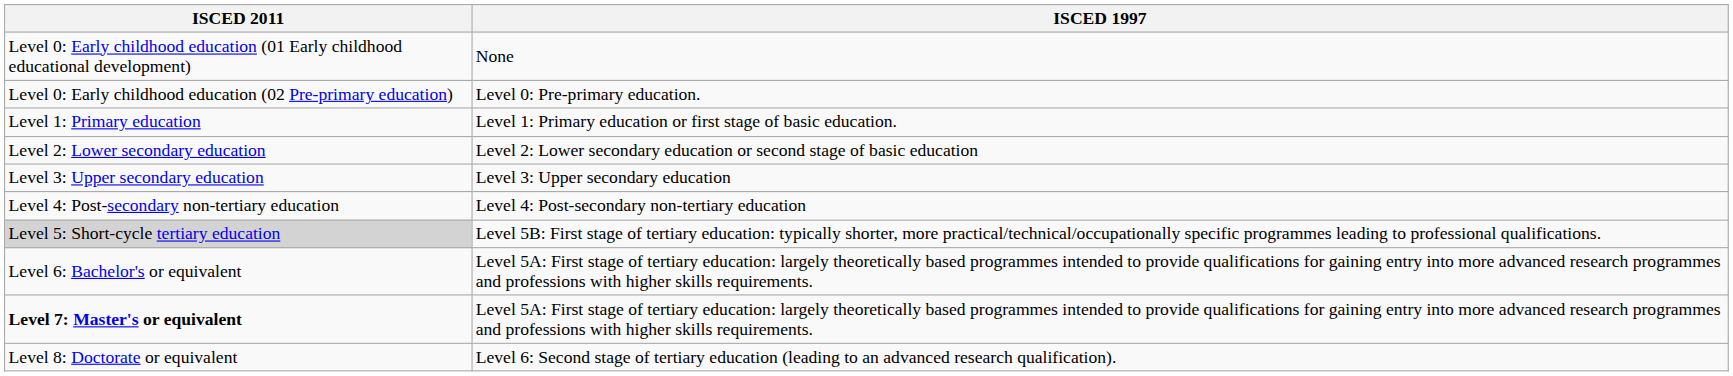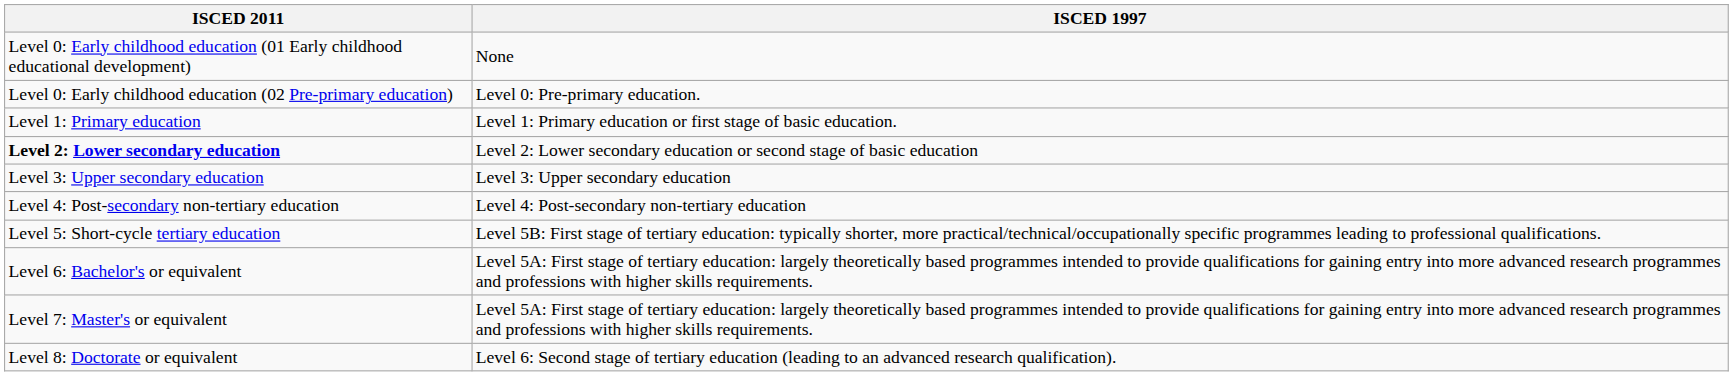(137, 149) normal -> (144, 149) bold
(144, 233) lightgrey background -> (144, 233) no background
(125, 319) bold -> (118, 319) normal
